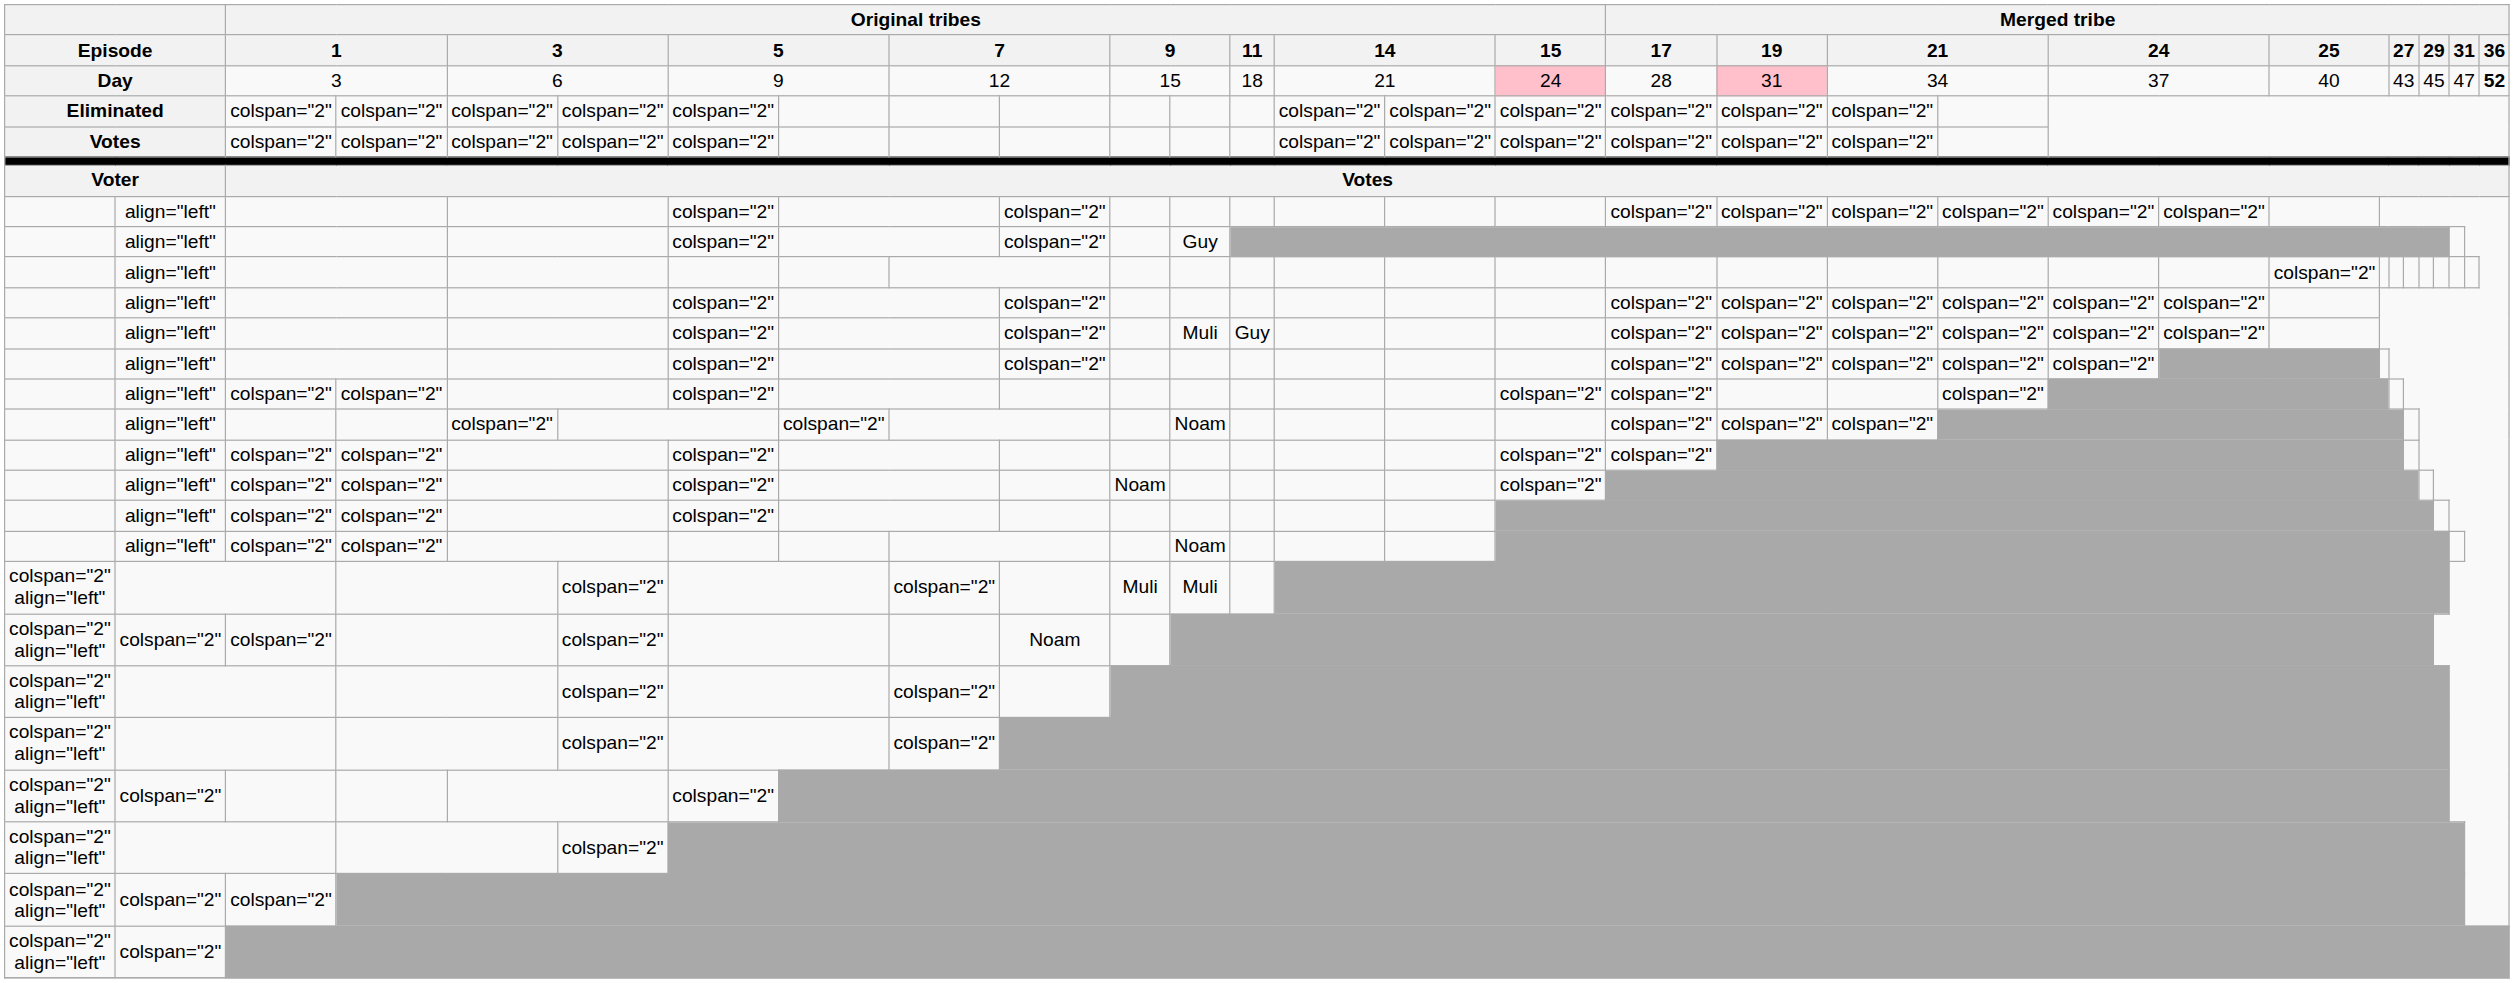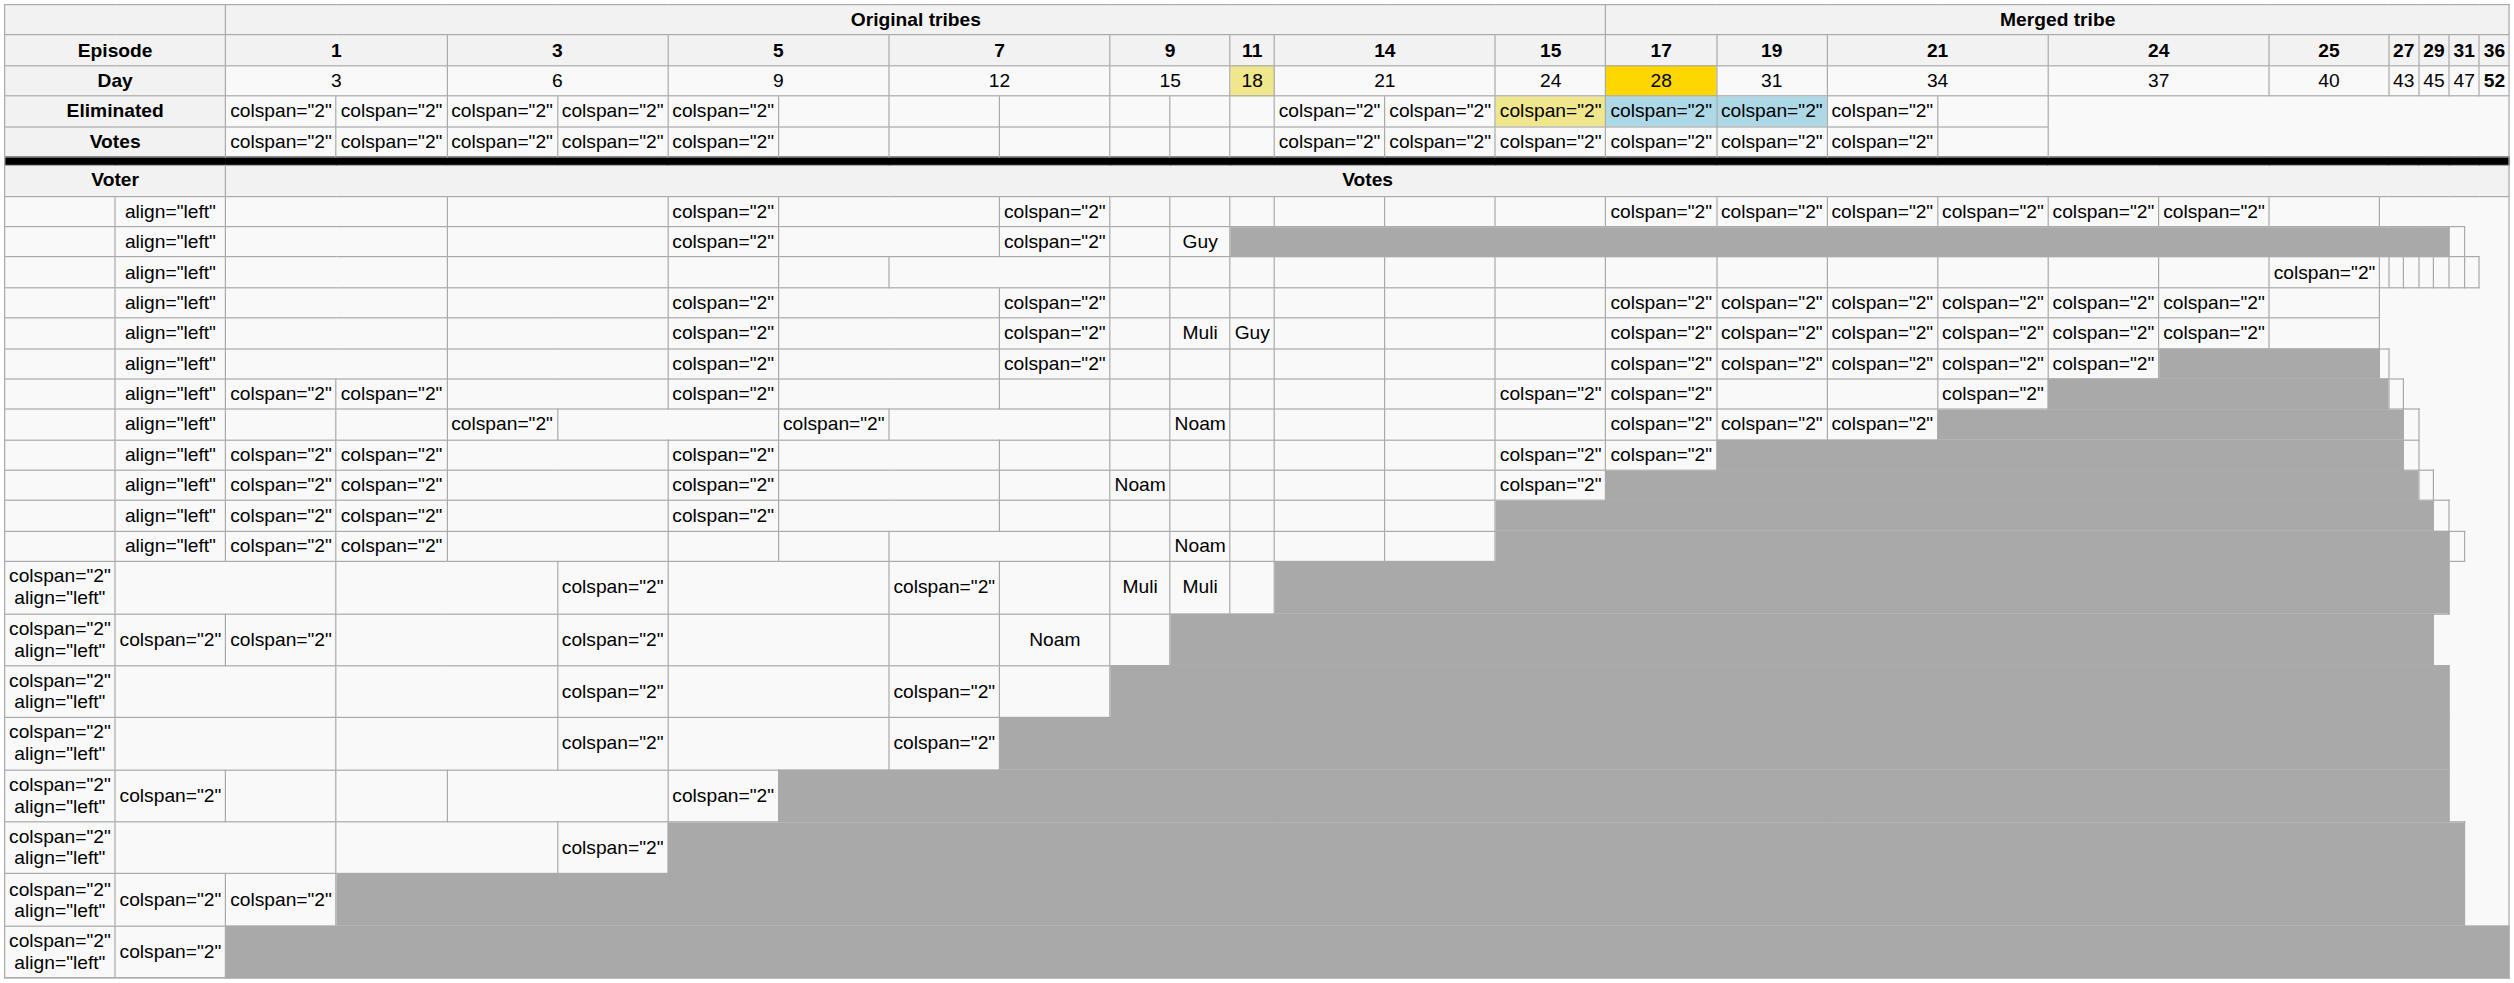(1252, 80) no background -> (1252, 80) khaki background
(1551, 80) pink background -> (1551, 80) no background
(1661, 80) no background -> (1661, 80) gold background
(1772, 80) pink background -> (1772, 80) no background
(1551, 111) no background -> (1551, 111) khaki background
(1661, 111) no background -> (1661, 111) lightblue background
(1772, 111) no background -> (1772, 111) lightblue background
